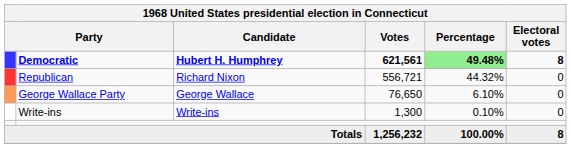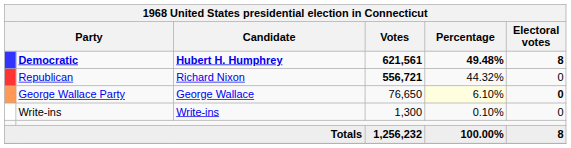(485, 60) lightgreen background -> (485, 60) no background
(402, 77) normal -> (402, 77) bold
(488, 95) no background -> (488, 95) lightyellow background
(560, 95) normal -> (560, 95) bold
